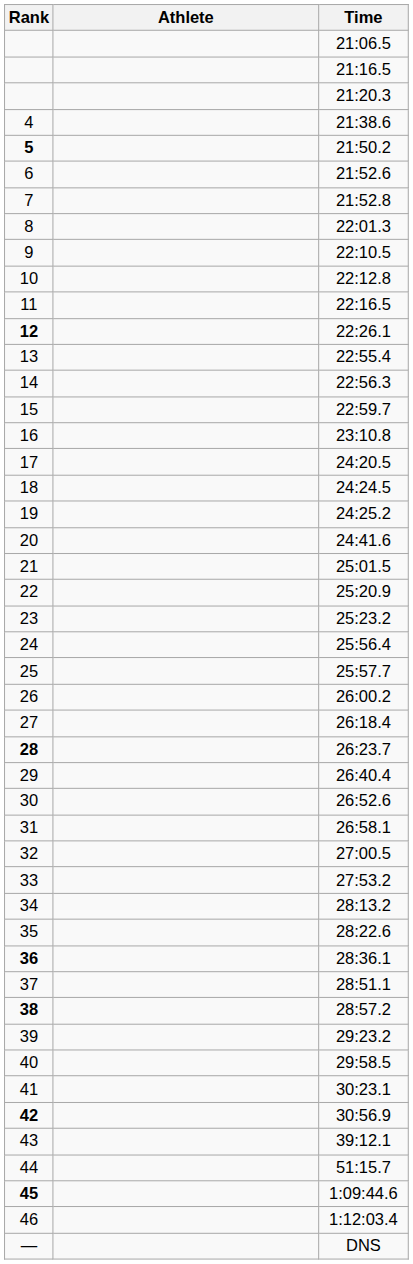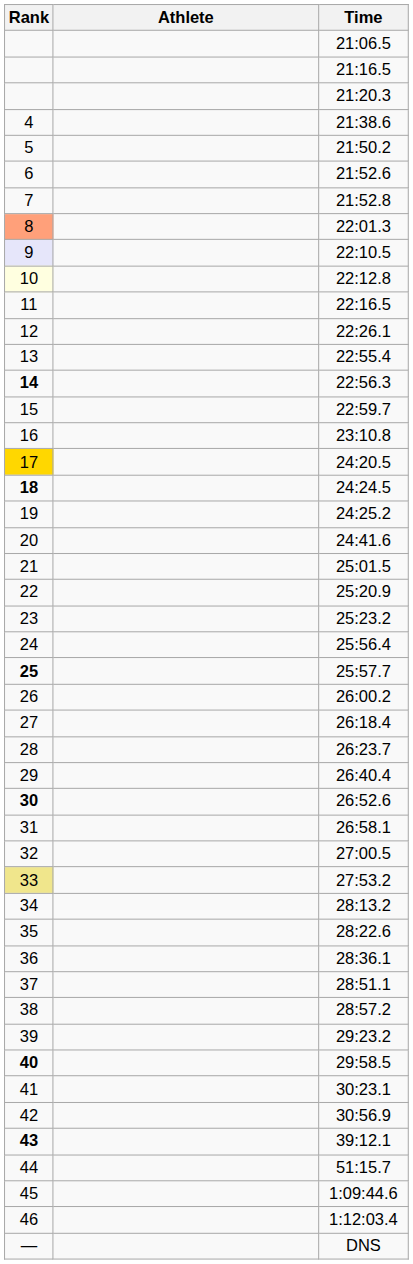(29, 148) bold -> (29, 148) normal
(29, 226) no background -> (29, 226) lightsalmon background
(29, 252) no background -> (29, 252) lavender background
(29, 278) no background -> (29, 278) lightyellow background
(29, 331) bold -> (29, 331) normal
(29, 383) normal -> (29, 383) bold
(29, 461) no background -> (29, 461) gold background
(29, 488) normal -> (29, 488) bold
(29, 670) normal -> (29, 670) bold
(29, 749) bold -> (29, 749) normal
(29, 801) normal -> (29, 801) bold
(29, 880) no background -> (29, 880) khaki background
(29, 958) bold -> (29, 958) normal
(29, 1010) bold -> (29, 1010) normal
(29, 1063) normal -> (29, 1063) bold
(29, 1115) bold -> (29, 1115) normal
(29, 1141) normal -> (29, 1141) bold
(29, 1193) bold -> (29, 1193) normal
